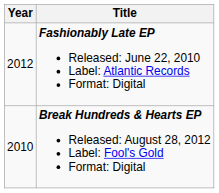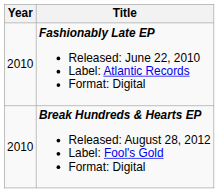(20, 64) 2012 -> (20, 64) 2010
